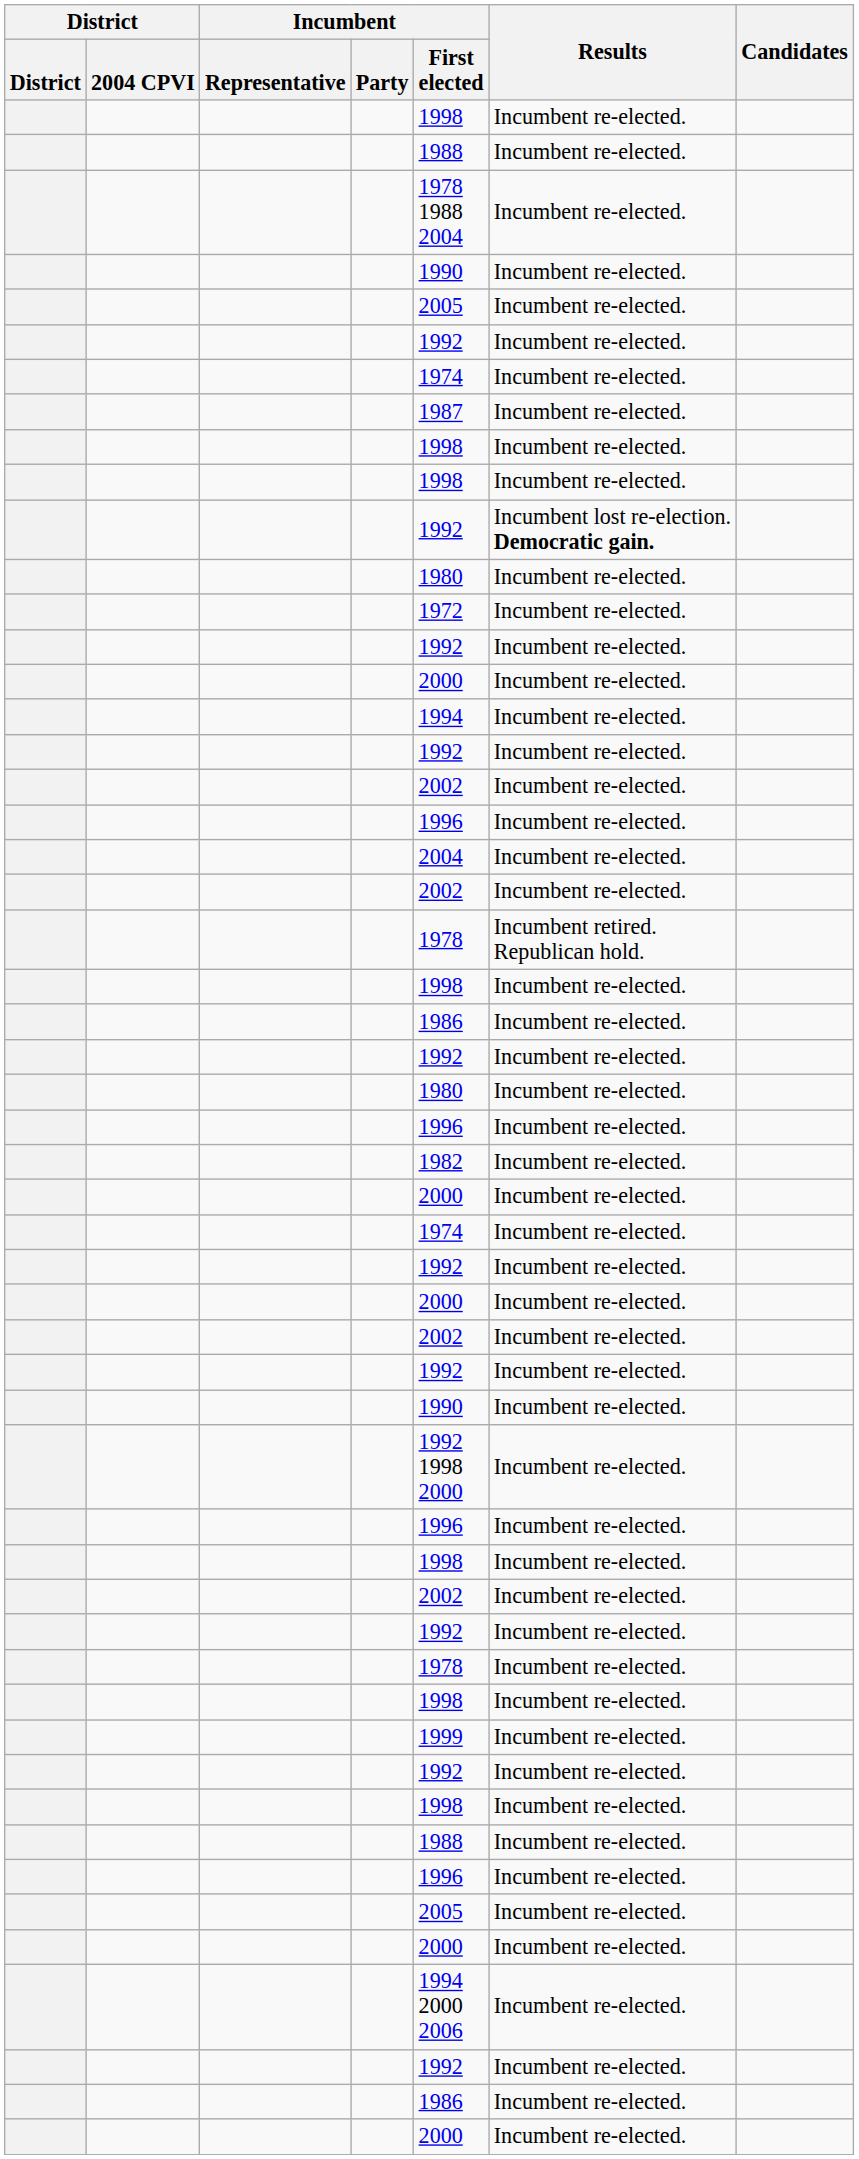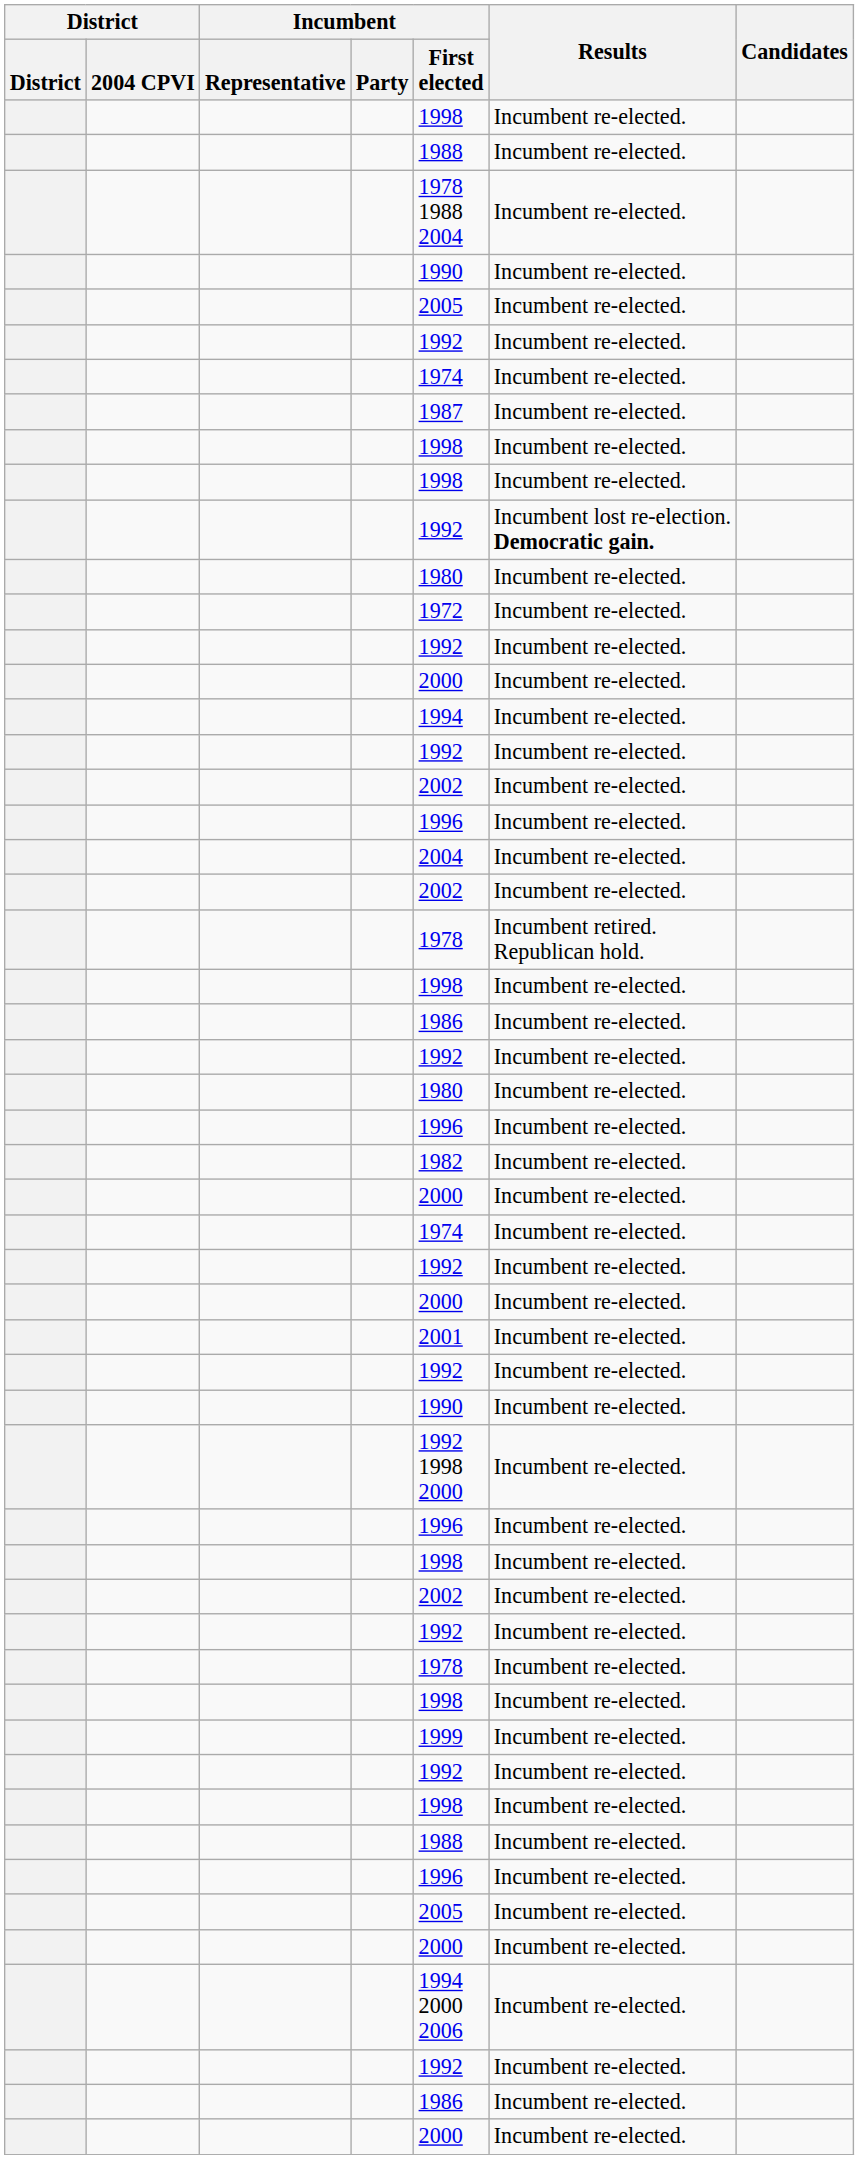(441, 1336) 2002 -> (441, 1336) 2001
